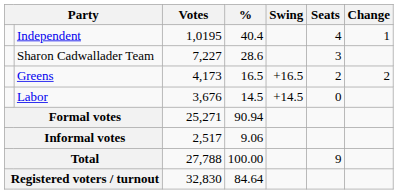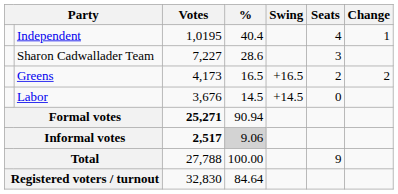(204, 117) normal -> (204, 117) bold
(207, 138) normal -> (207, 138) bold
(252, 138) no background -> (252, 138) lightgrey background
